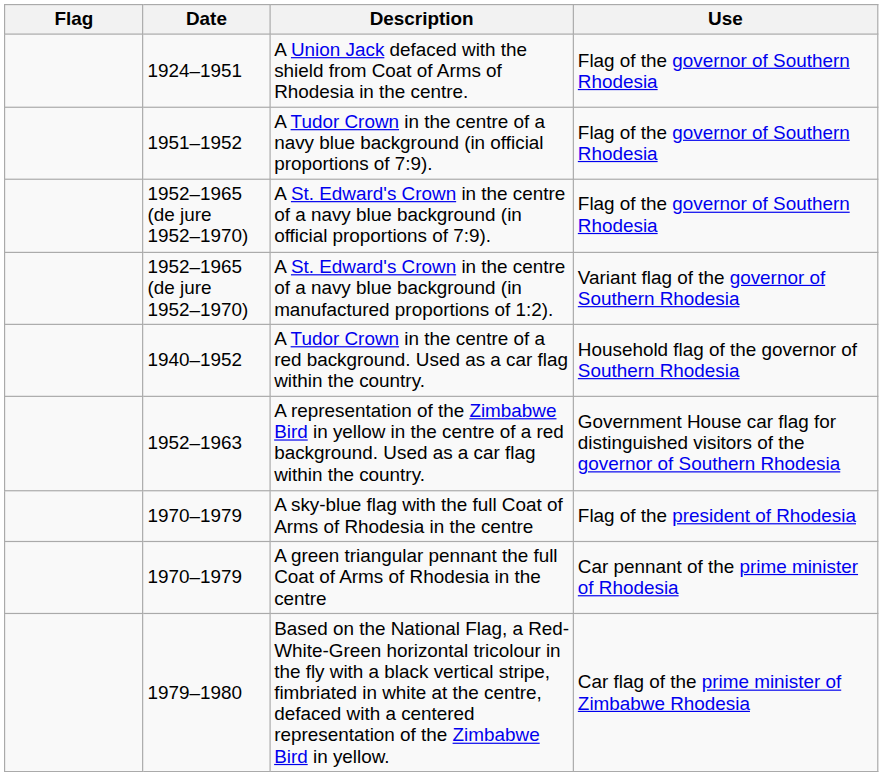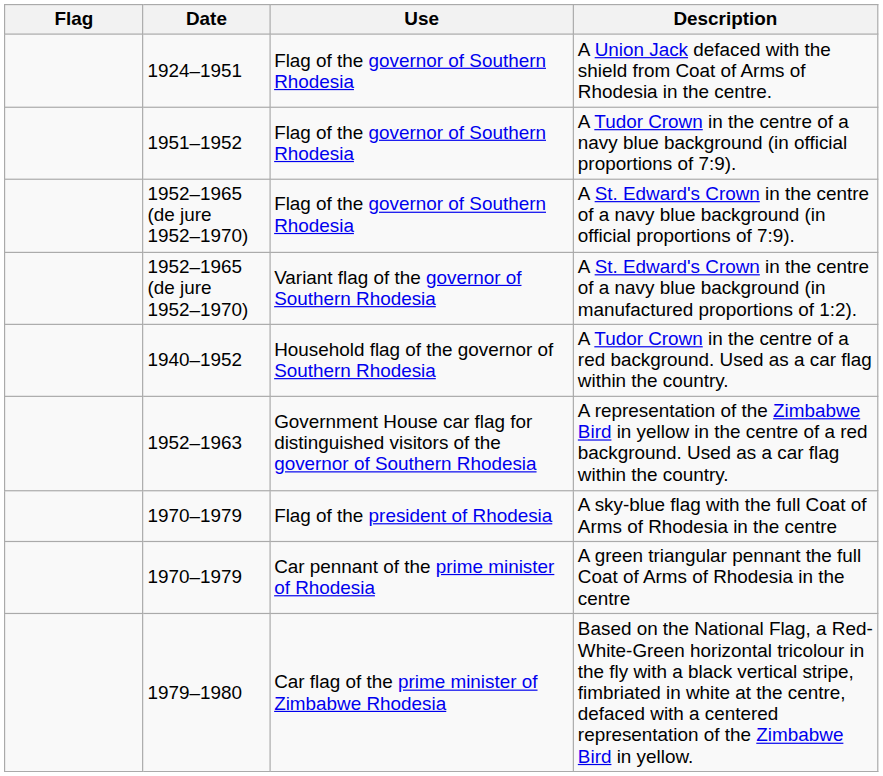columns swapped: (725, 19) <-> (422, 19)
